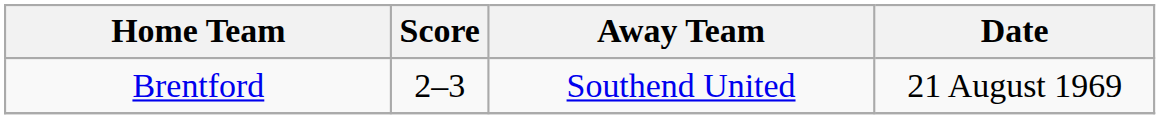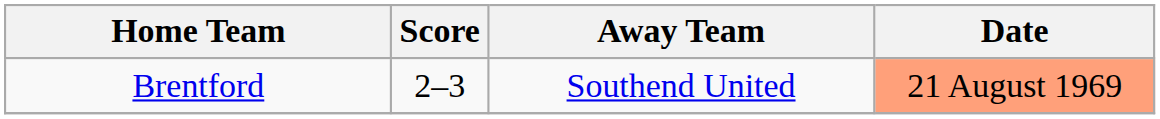(1015, 85) no background -> (1015, 85) lightsalmon background
